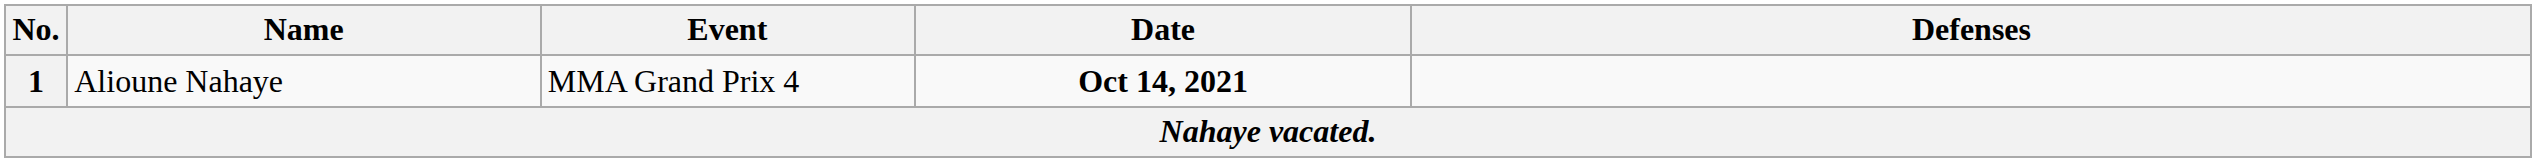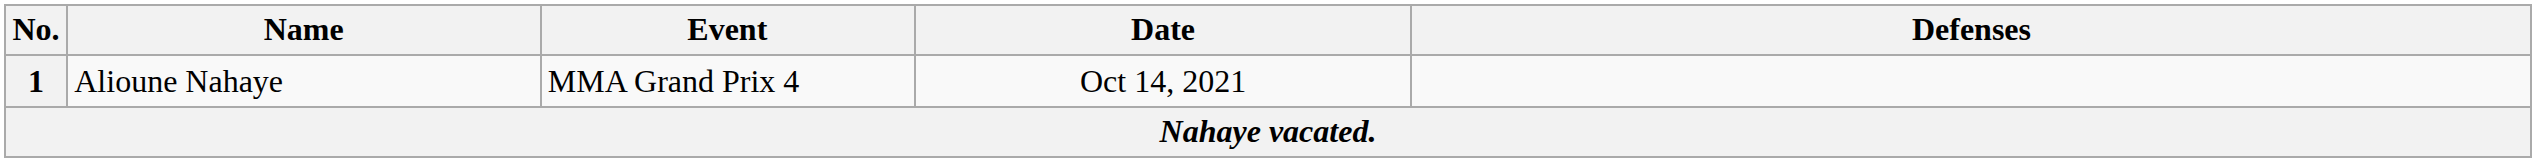(1163, 80) bold -> (1163, 80) normal
